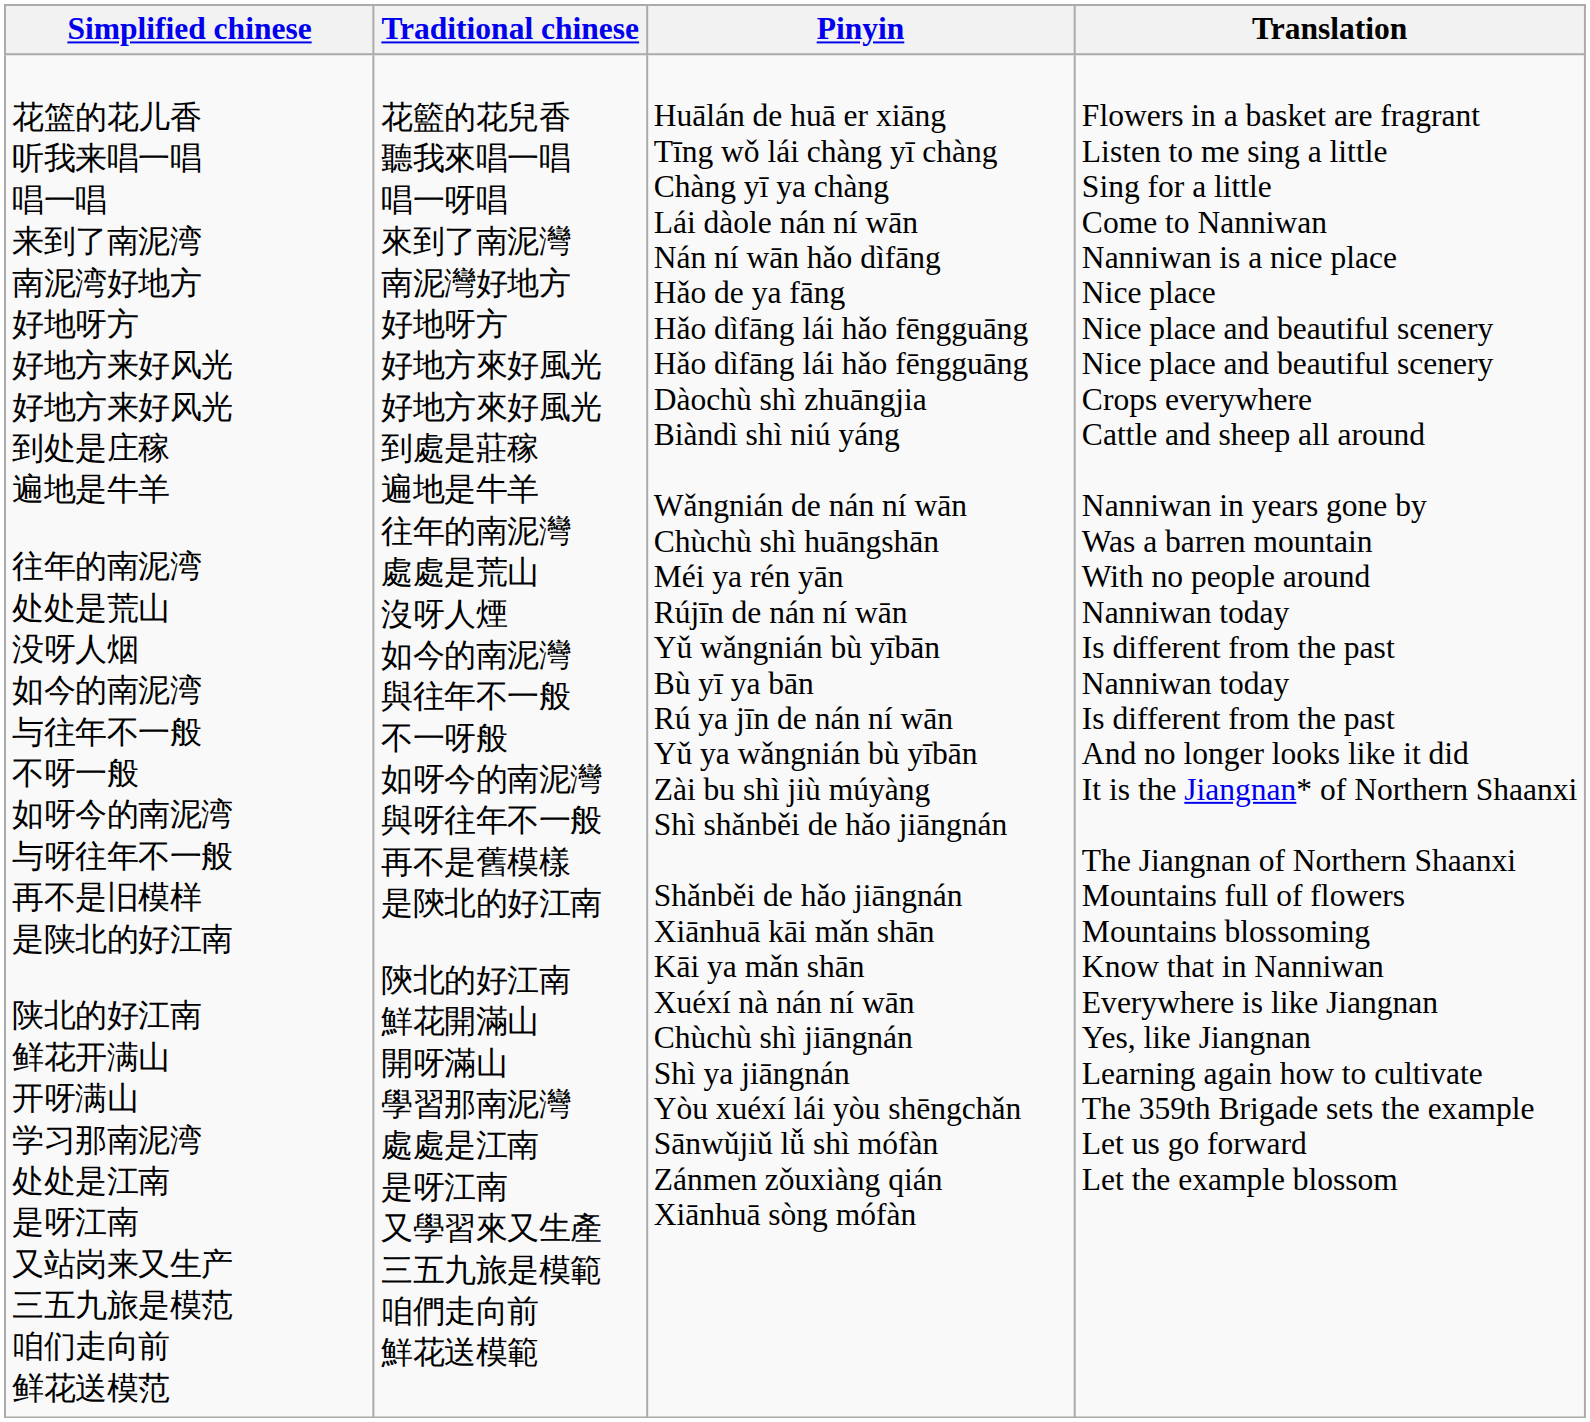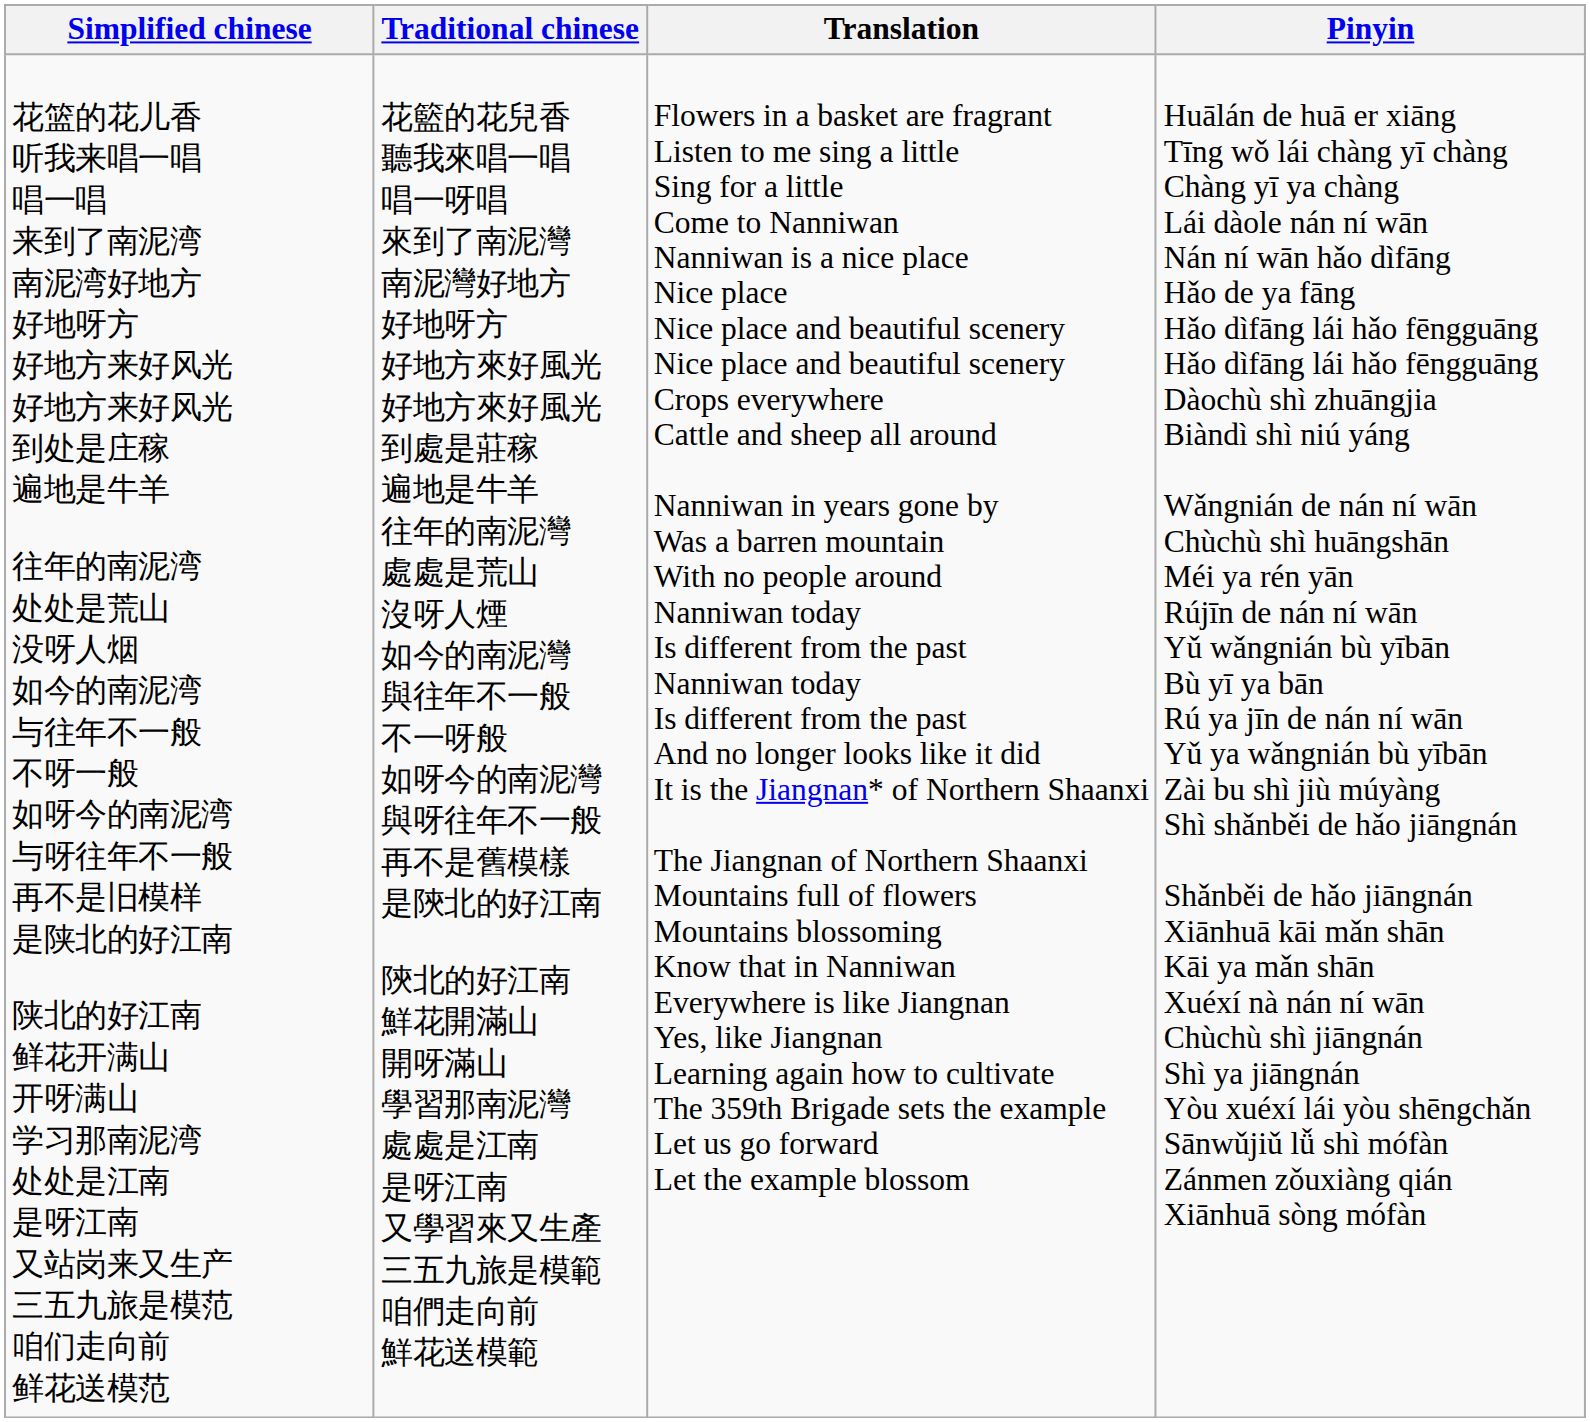columns swapped: (860, 29) <-> (1330, 29)
